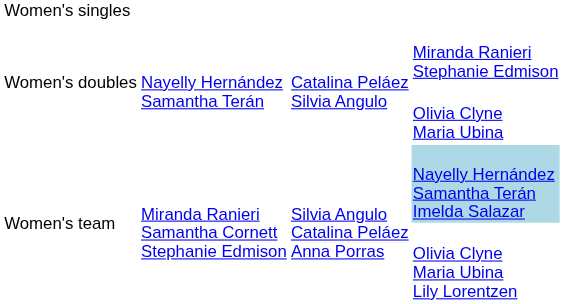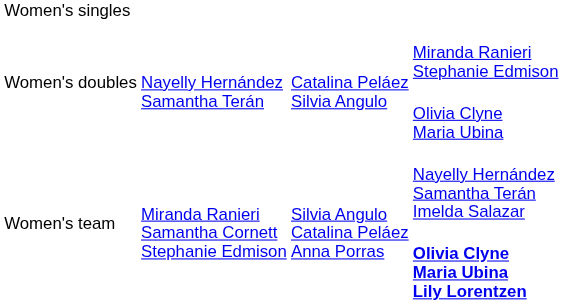(484, 193) lightblue background -> (484, 193) no background
(465, 273) normal -> (470, 273) bold
